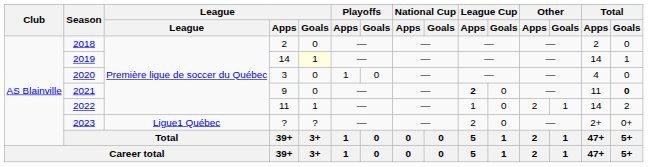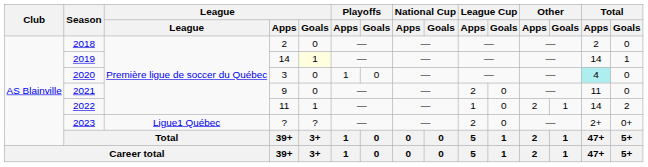(596, 75) no background -> (596, 75) paleturquoise background
(473, 91) bold -> (473, 91) normal
(627, 91) bold -> (627, 91) normal
